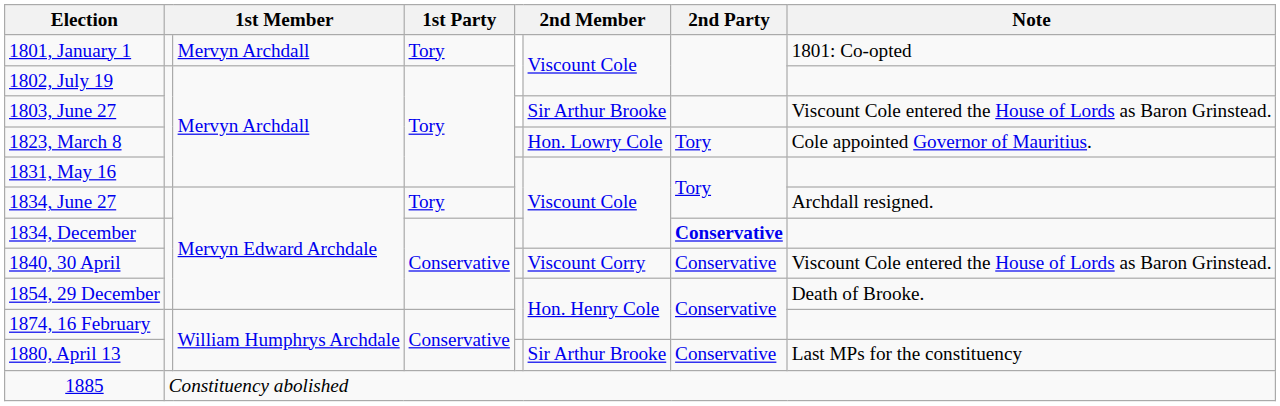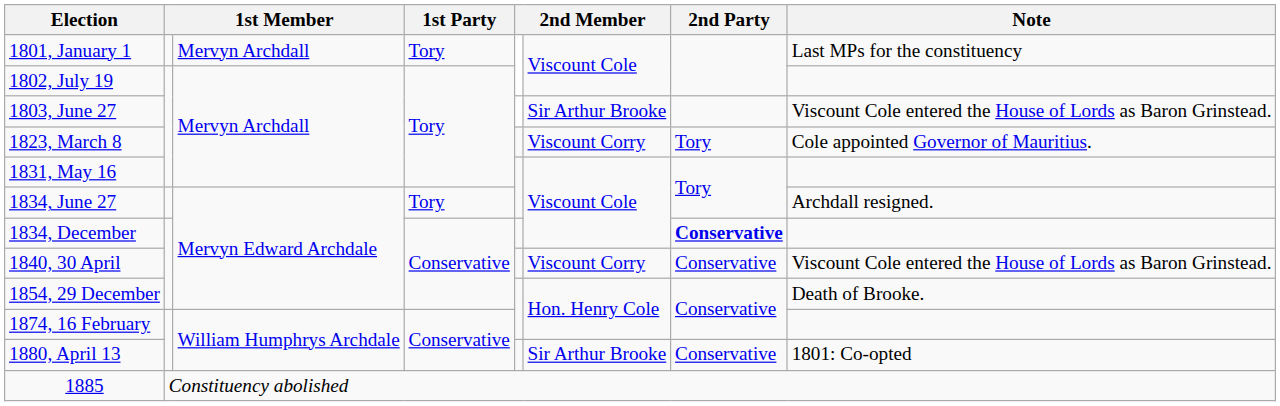(852, 50) 1801: Co-opted -> (907, 50) Last MPs for the constituency
(595, 141) Hon. Lowry Cole -> (586, 141) Viscount Corry
(907, 354) Last MPs for the constituency -> (852, 354) 1801: Co-opted
